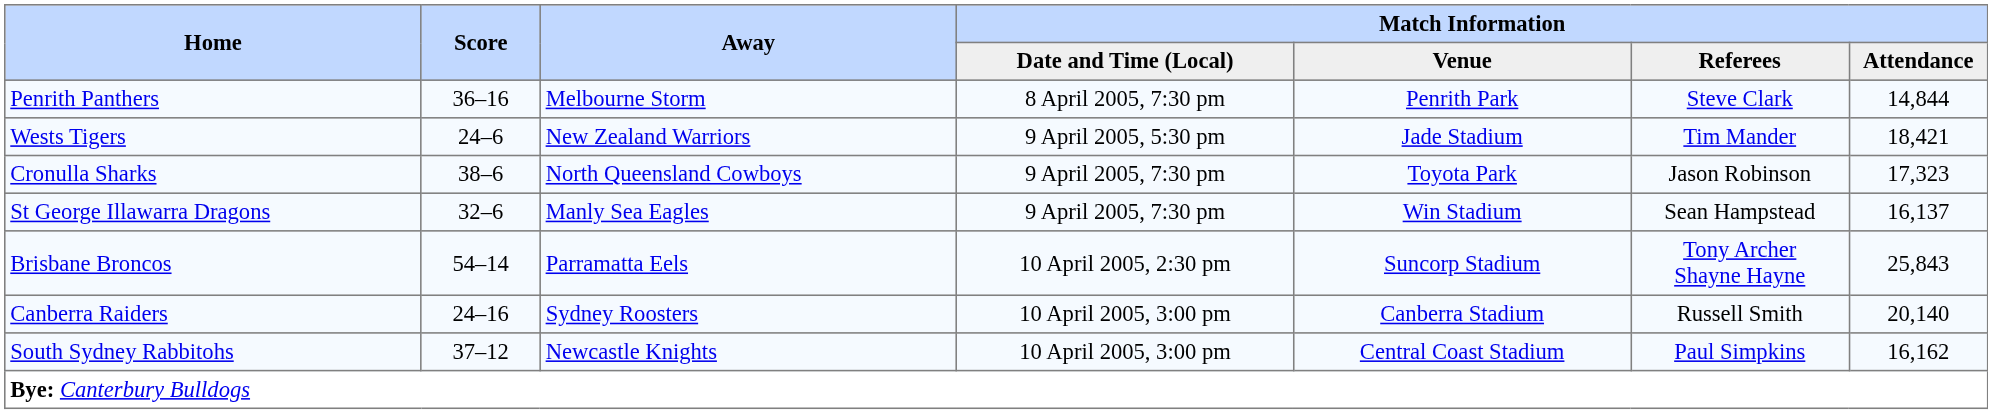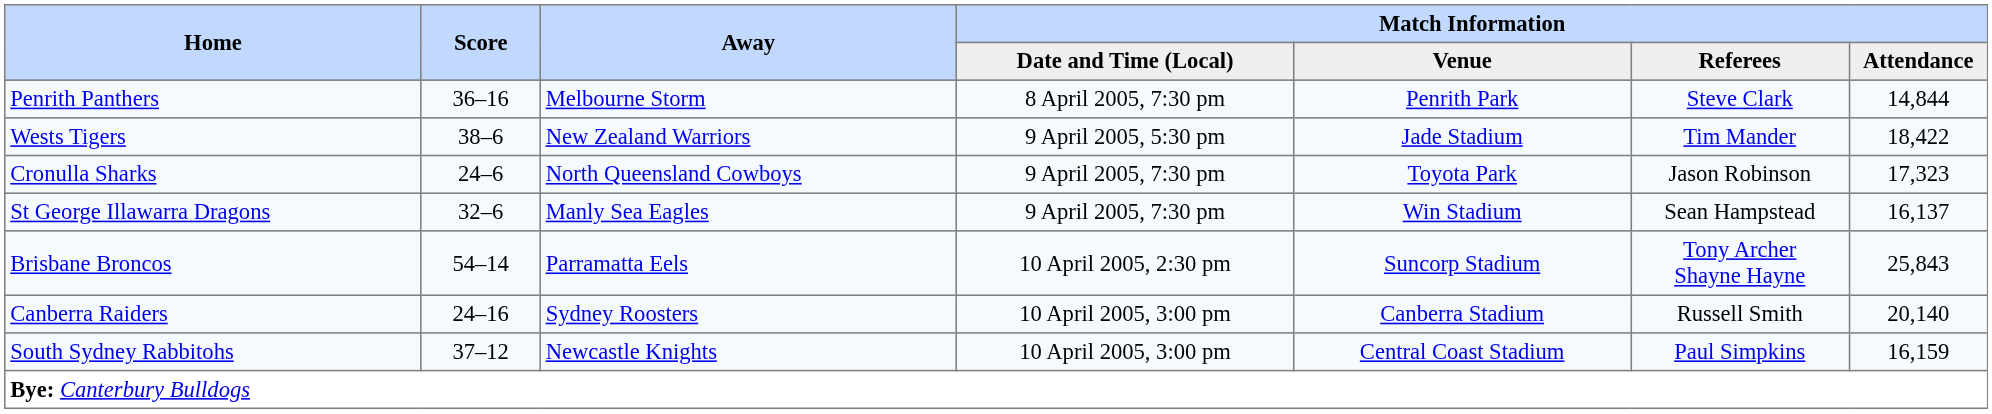(481, 136) 24–6 -> (481, 136) 38–6
(1918, 136) 18,421 -> (1918, 136) 18,422
(481, 174) 38–6 -> (481, 174) 24–6
(1918, 351) 16,162 -> (1918, 351) 16,159
